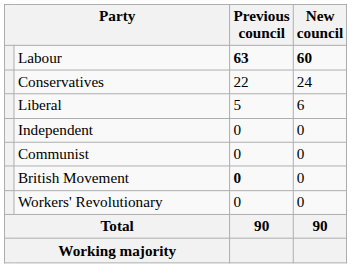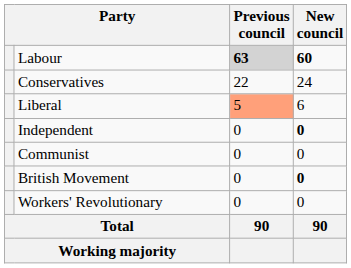(241, 57) no background -> (241, 57) lightgrey background
(237, 105) no background -> (237, 105) lightsalmon background
(301, 130) normal -> (301, 130) bold
(237, 178) bold -> (237, 178) normal
(301, 178) normal -> (301, 178) bold
